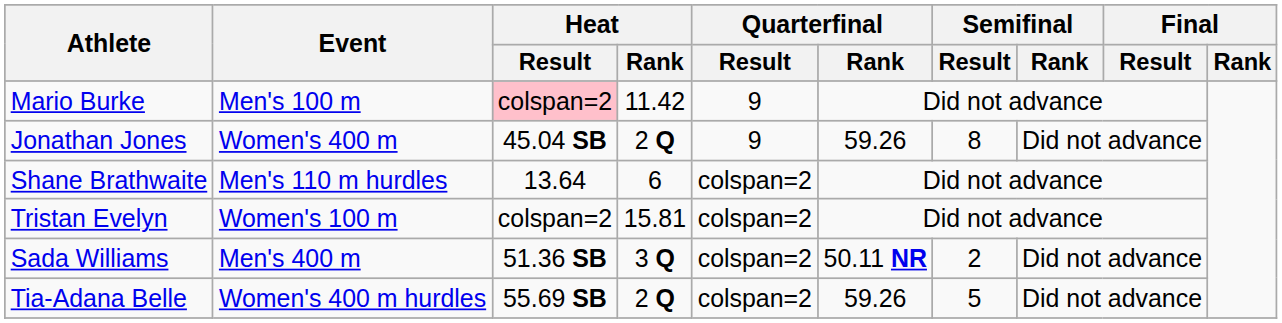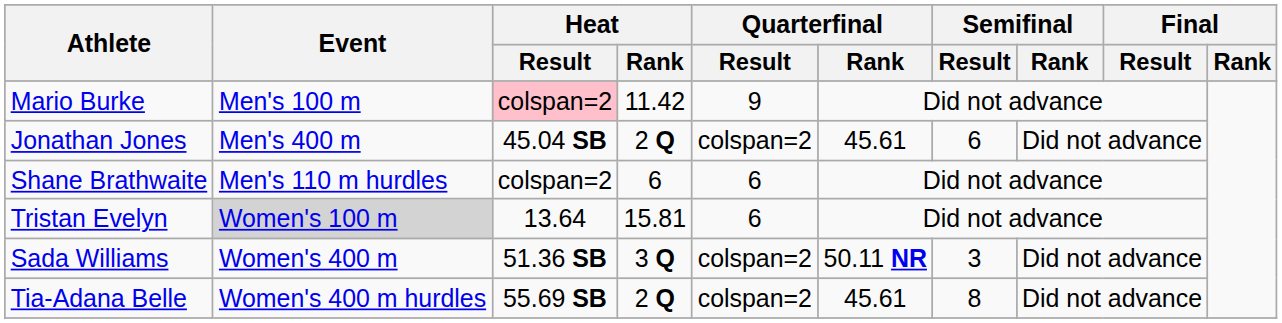(308, 141) Women's 400 m -> (290, 141) Men's 400 m
(755, 141) 9 -> (755, 141) colspan=2
(875, 141) 59.26 -> (875, 141) 45.61
(974, 141) 8 -> (974, 141) 6
(555, 180) 13.64 -> (555, 180) colspan=2
(755, 180) colspan=2 -> (755, 180) 6
(308, 220) no background -> (308, 220) lightgrey background
(555, 220) colspan=2 -> (555, 220) 13.64
(755, 220) colspan=2 -> (755, 220) 6
(290, 259) Men's 400 m -> (308, 259) Women's 400 m
(974, 259) 2 -> (974, 259) 3
(875, 298) 59.26 -> (875, 298) 45.61
(974, 298) 5 -> (974, 298) 8
